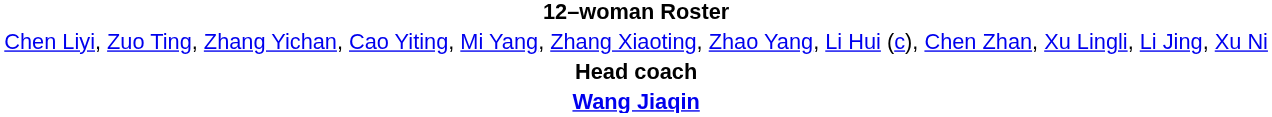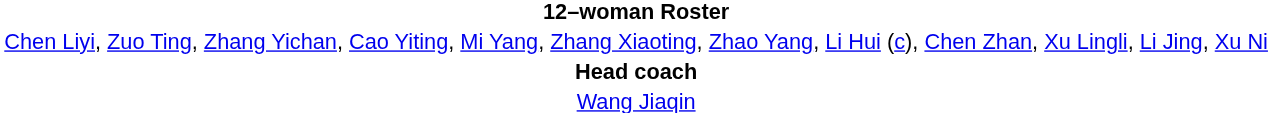(636, 101) bold -> (636, 101) normal
